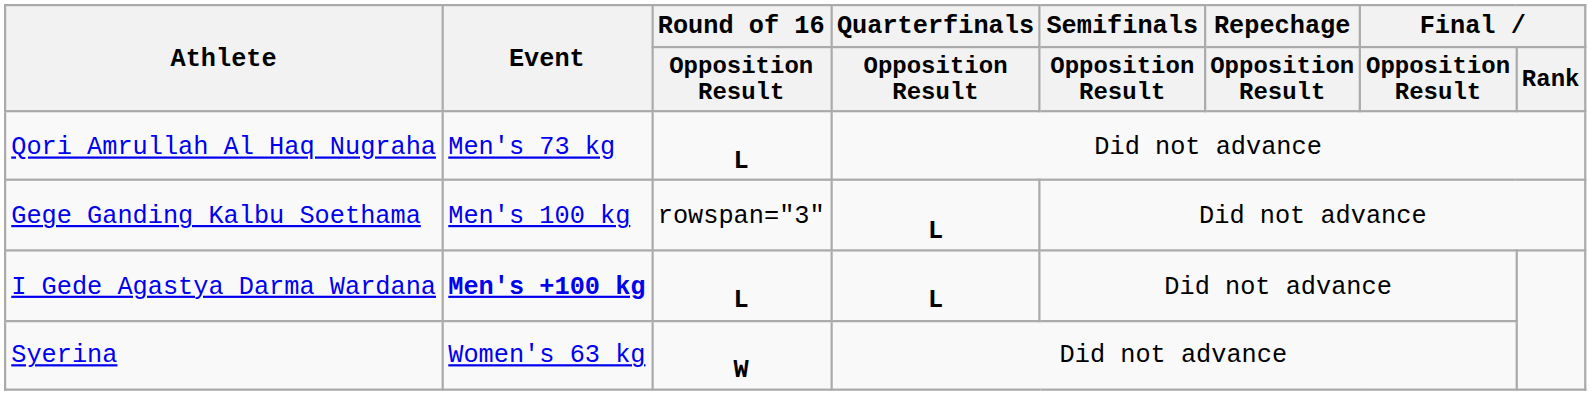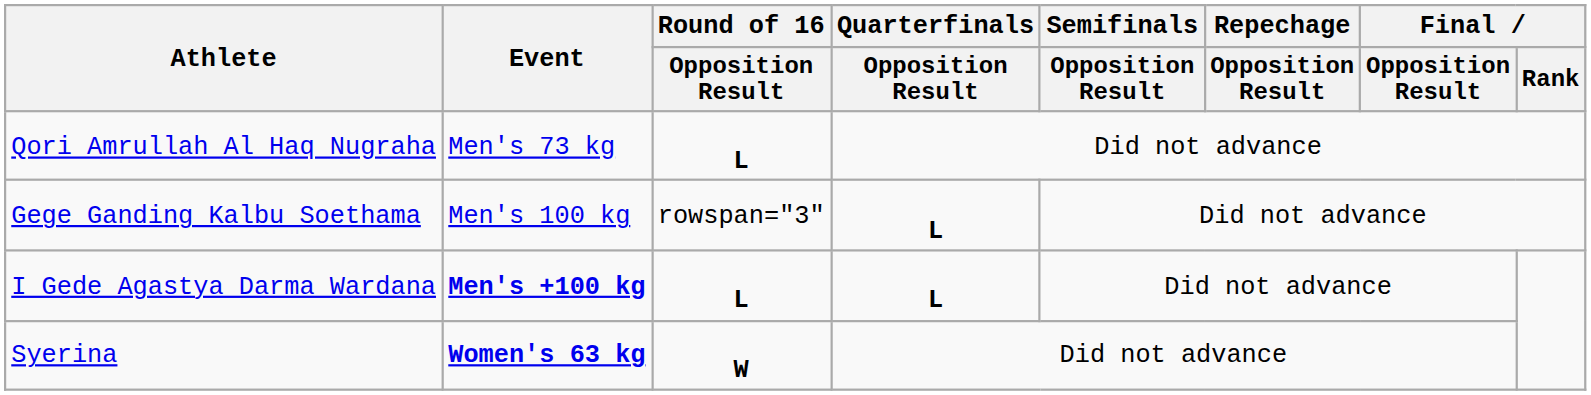(547, 356) normal -> (547, 356) bold
